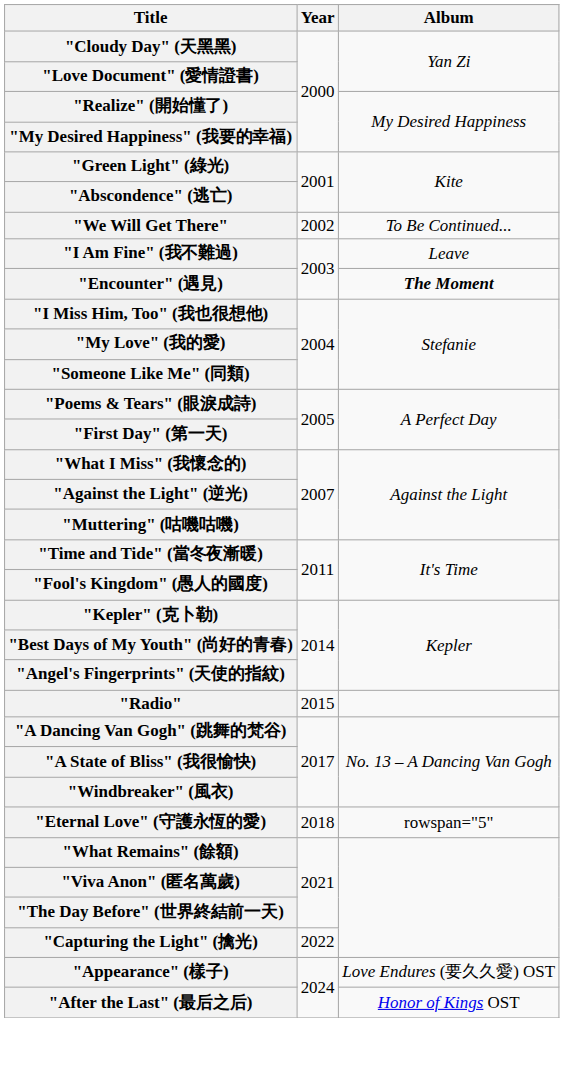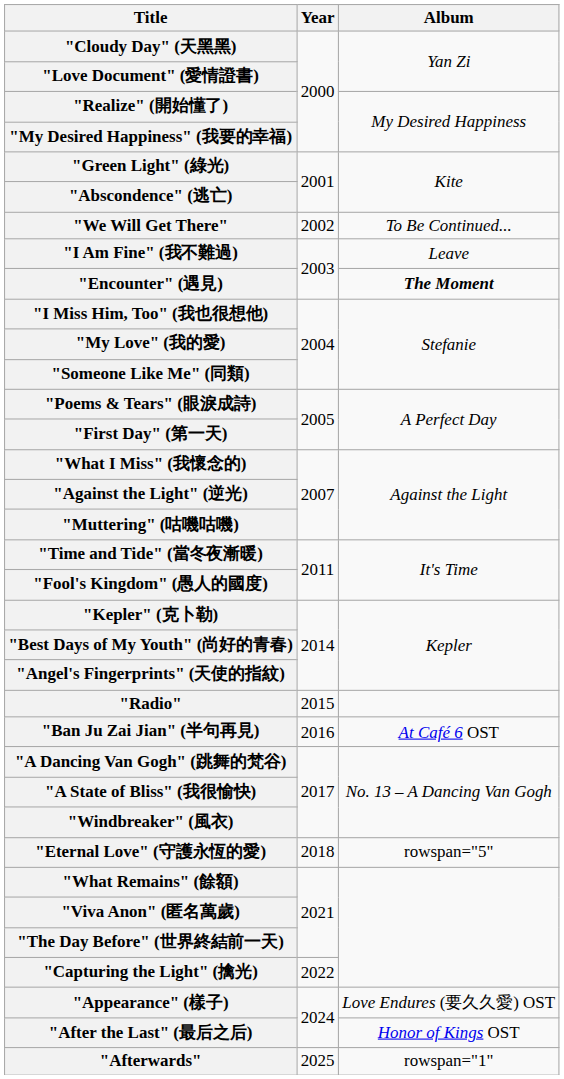+ row: (151, 731)
+ row: (151, 1061)
